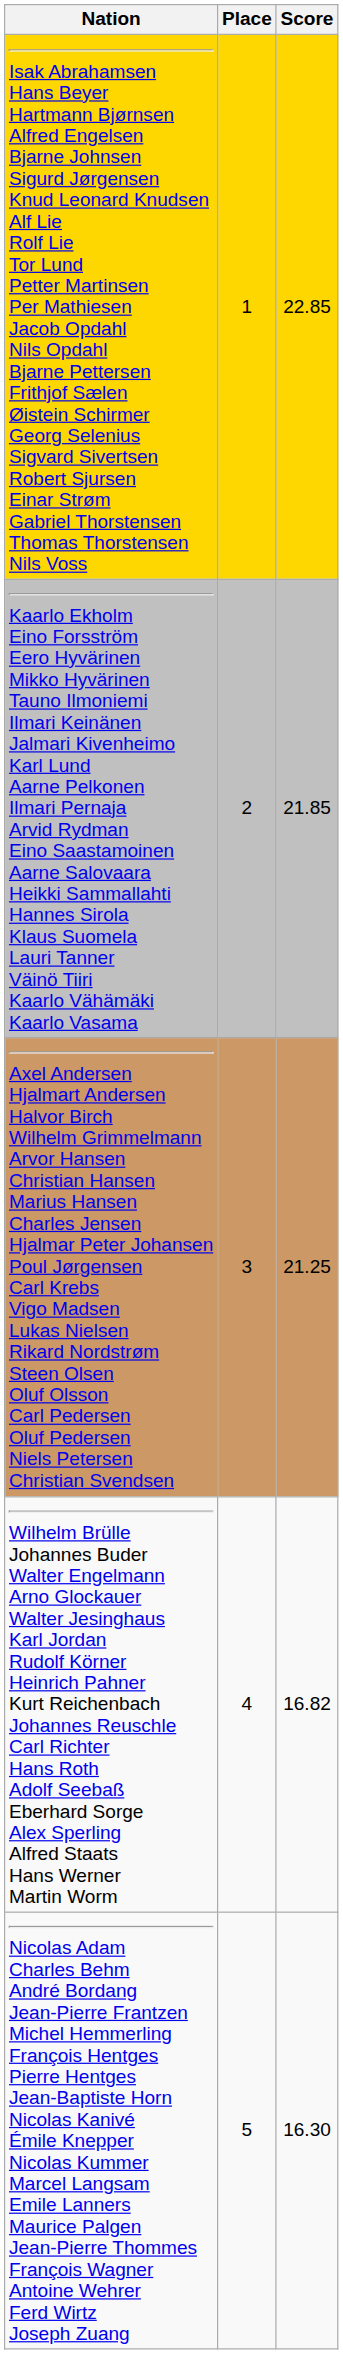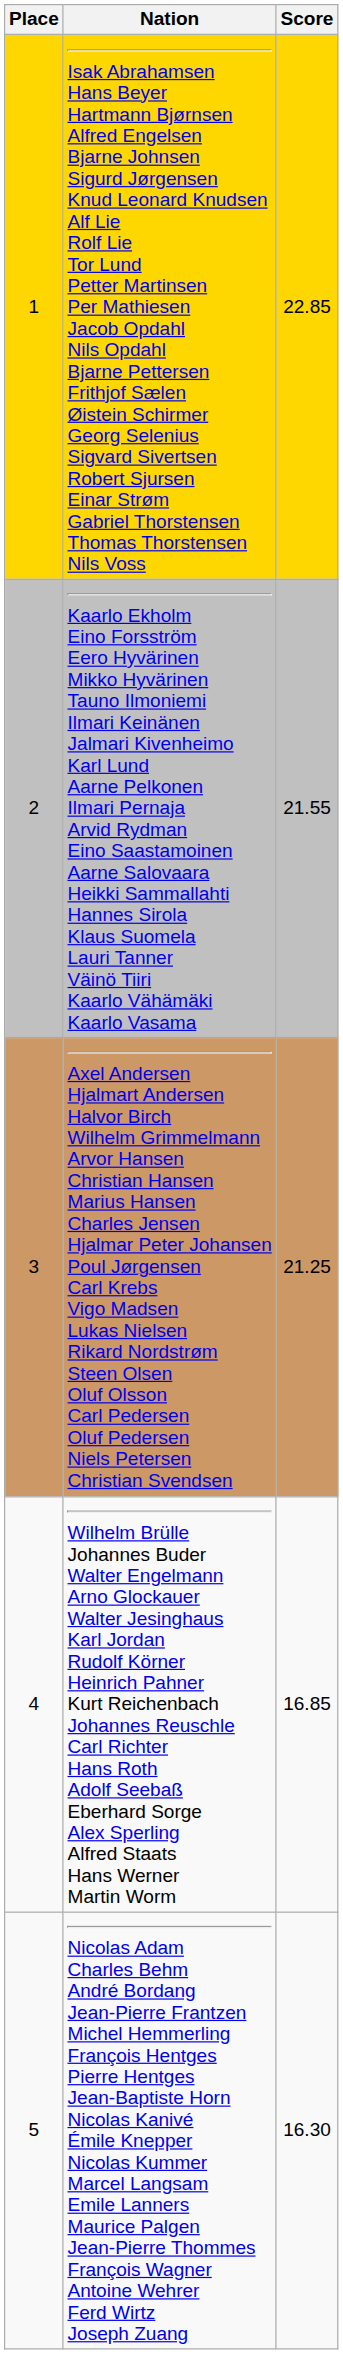columns swapped: (247, 19) <-> (111, 19)
(307, 808) 21.85 -> (307, 808) 21.55
(307, 1704) 16.82 -> (307, 1704) 16.85
